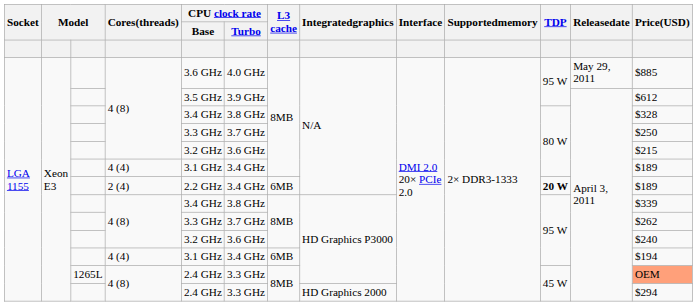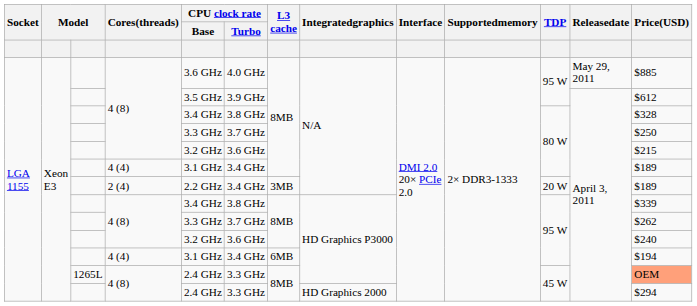(282, 185) 6MB -> (282, 185) 3MB
(555, 185) bold -> (555, 185) normal
